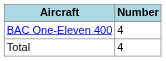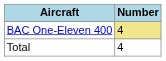(120, 30) no background -> (120, 30) khaki background
